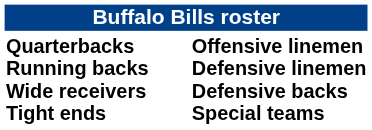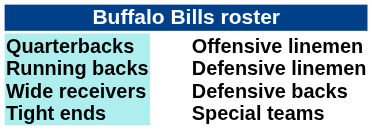(77, 79) no background -> (77, 79) paleturquoise background
